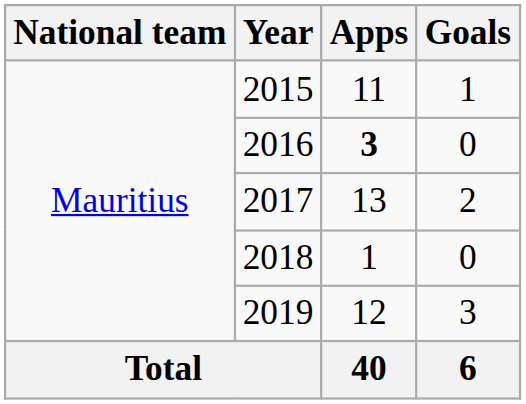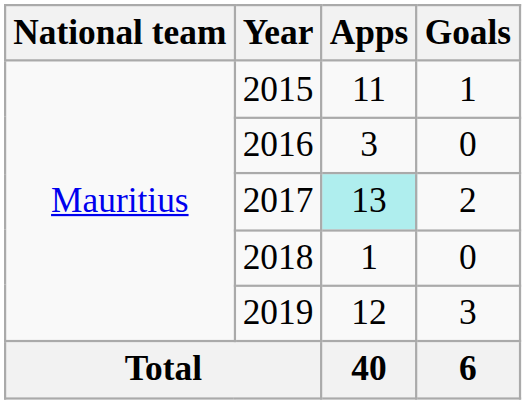(369, 144) bold -> (369, 144) normal
(369, 200) no background -> (369, 200) paleturquoise background
